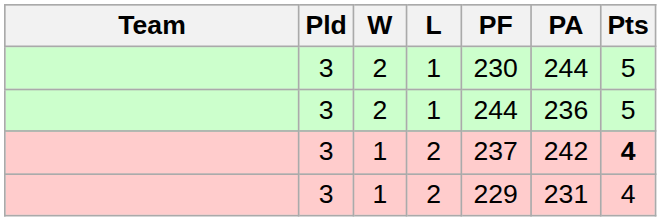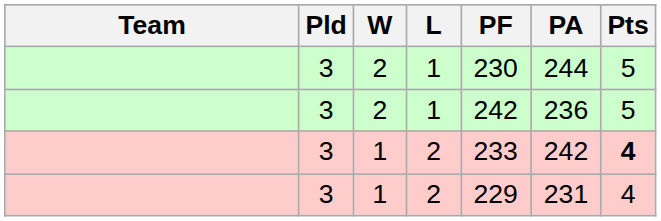(496, 109) 244 -> (496, 109) 242
(496, 151) 237 -> (496, 151) 233
